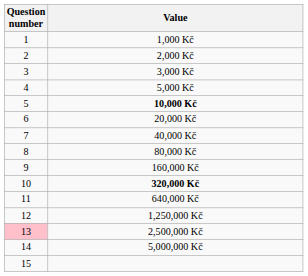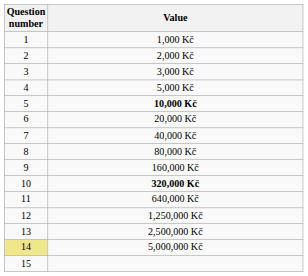(26, 231) pink background -> (26, 231) no background
(26, 247) no background -> (26, 247) khaki background
